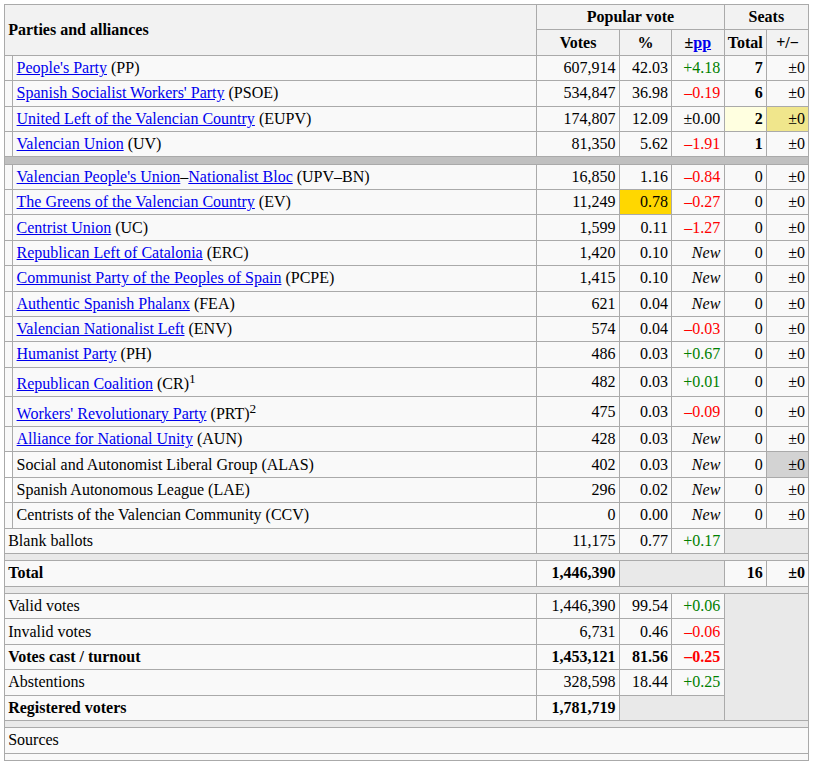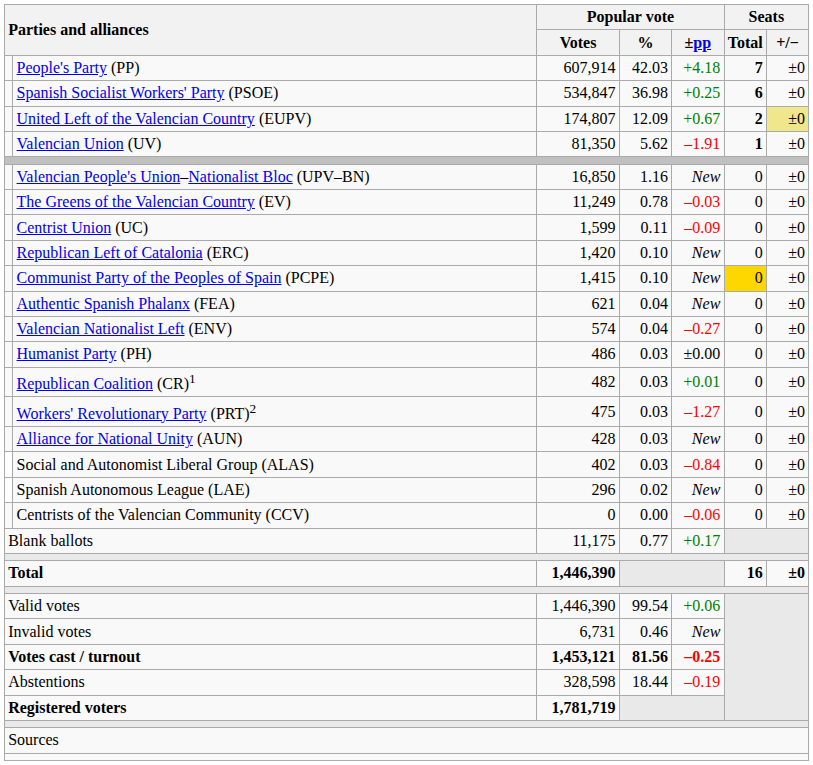(702, 93) –0.19 -> (702, 93) +0.25
(702, 118) ±0.00 -> (702, 118) +0.67
(759, 118) lightyellow background -> (759, 118) no background
(702, 176) –0.84 -> (706, 176) New
(654, 202) gold background -> (654, 202) no background
(702, 202) –0.27 -> (702, 202) –0.03
(702, 227) –1.27 -> (702, 227) –0.09
(759, 278) no background -> (759, 278) gold background
(702, 329) –0.03 -> (702, 329) –0.27
(702, 354) +0.67 -> (702, 354) ±0.00
(702, 411) –0.09 -> (702, 411) –1.27
(706, 464) New -> (702, 464) –0.84
(797, 464) lightgrey background -> (797, 464) no background
(706, 515) New -> (702, 515) –0.06
(702, 631) –0.06 -> (706, 631) New
(702, 682) +0.25 -> (702, 682) –0.19
